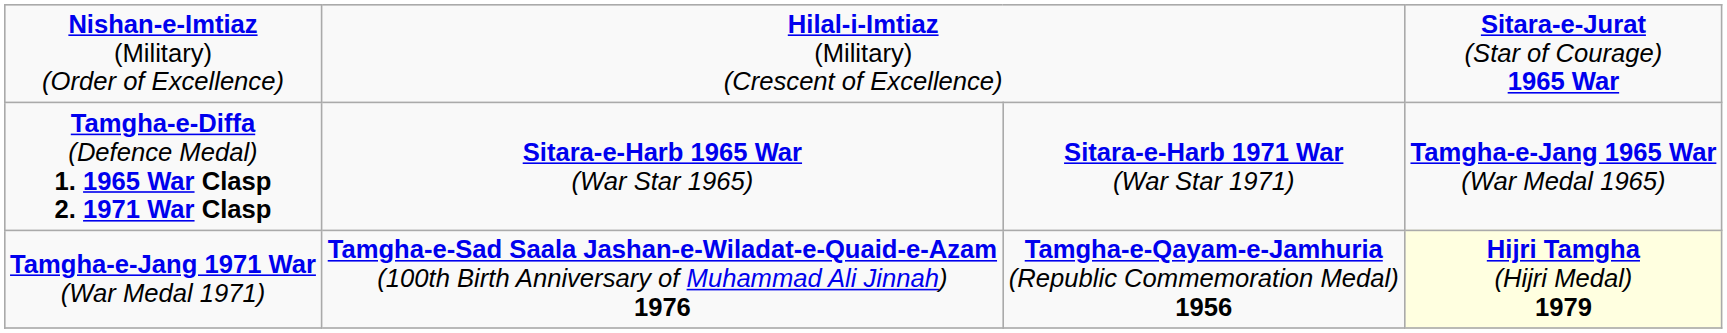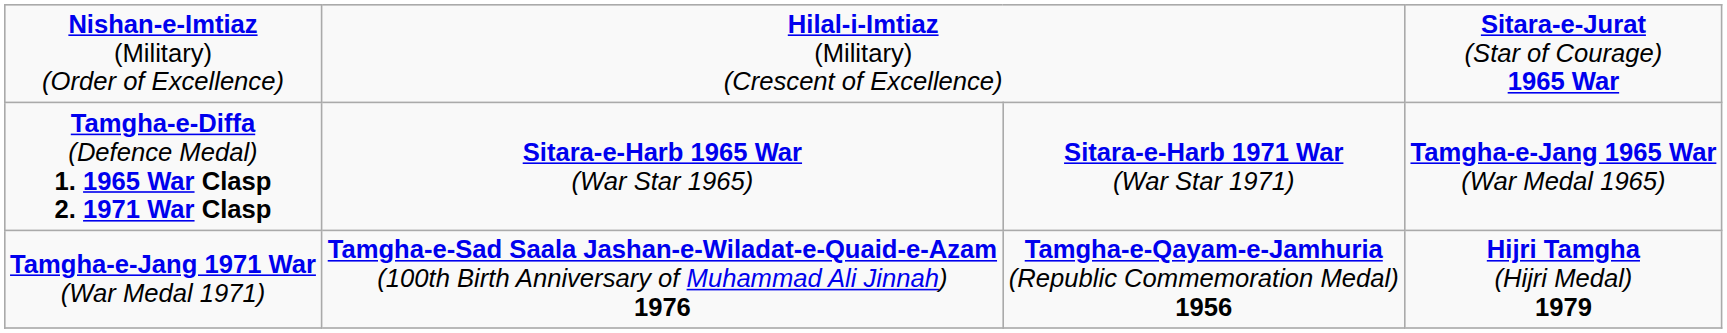(1563, 278) lightyellow background -> (1563, 278) no background
